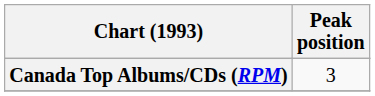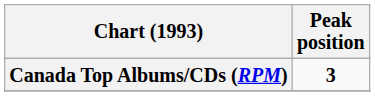(331, 74) normal -> (331, 74) bold
